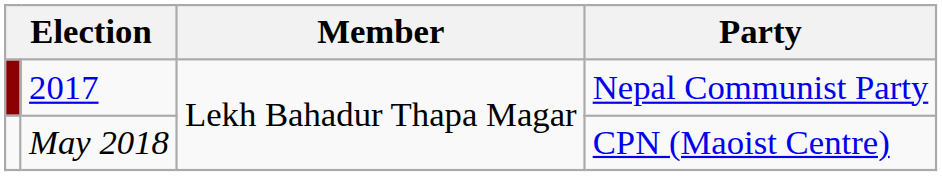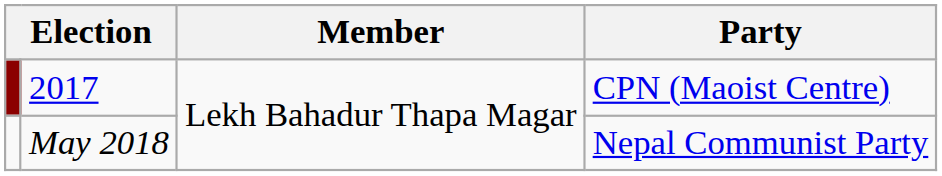(760, 87) Nepal Communist Party -> (741, 87) CPN (Maoist Centre)
(741, 142) CPN (Maoist Centre) -> (760, 142) Nepal Communist Party
